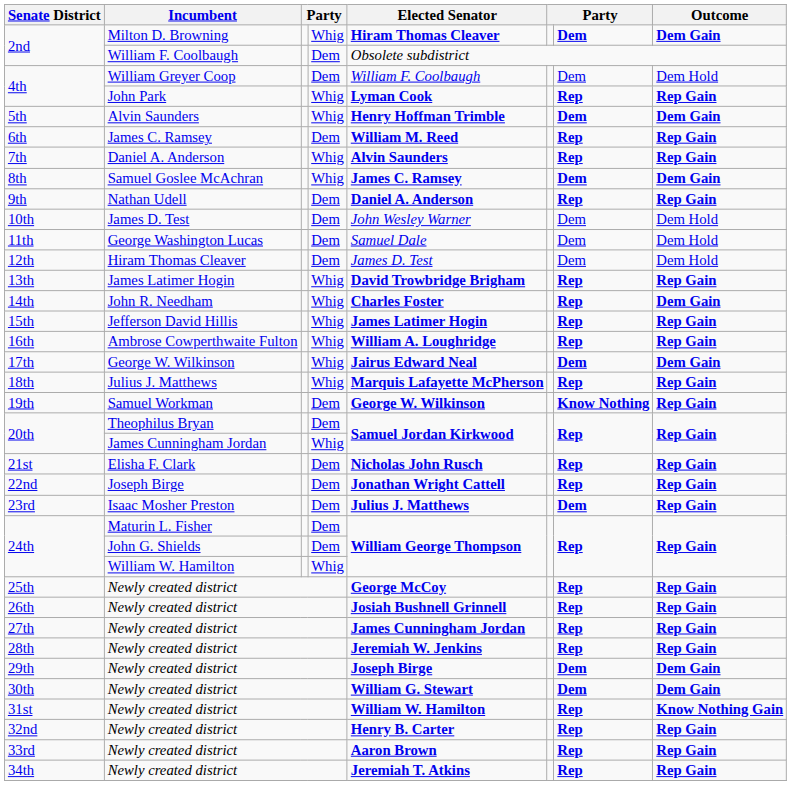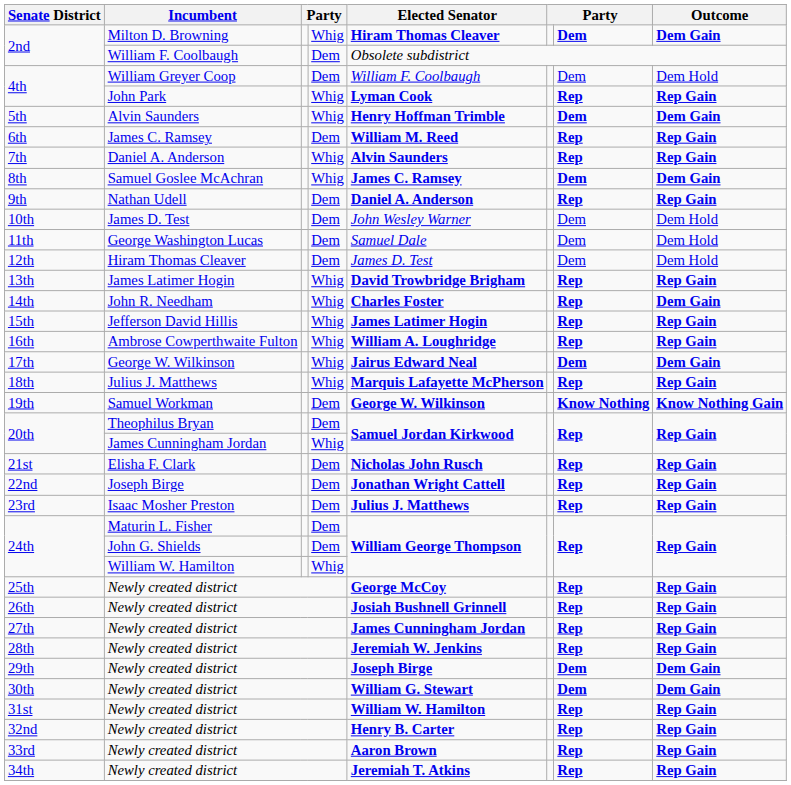(686, 403) Rep Gain -> (720, 403) Know Nothing Gain
(572, 505) Dem -> (570, 505) Rep
(720, 709) Know Nothing Gain -> (686, 709) Rep Gain
